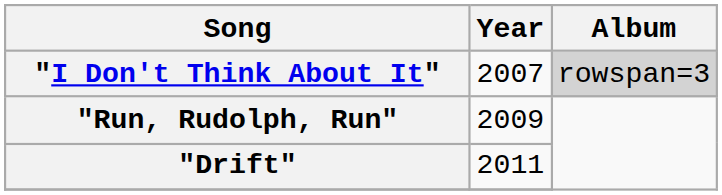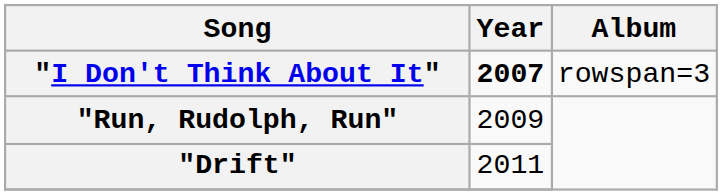(510, 74) normal -> (510, 74) bold
(634, 74) lightgrey background -> (634, 74) no background
